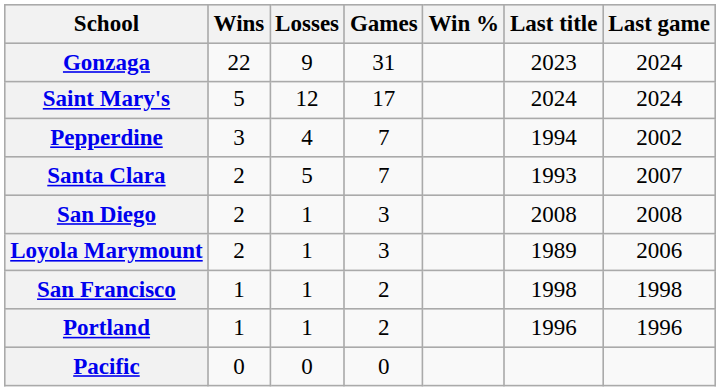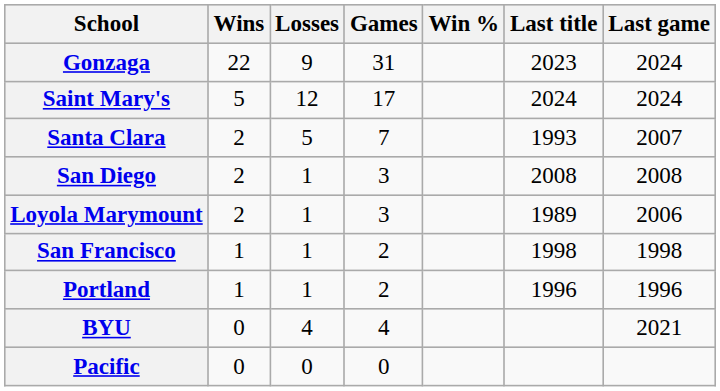- row: (106, 137)
+ row: (106, 327)
